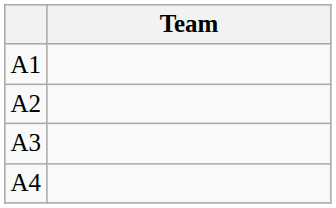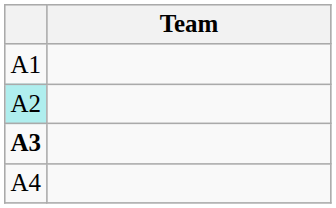(26, 103) no background -> (26, 103) paleturquoise background
(26, 143) normal -> (26, 143) bold
